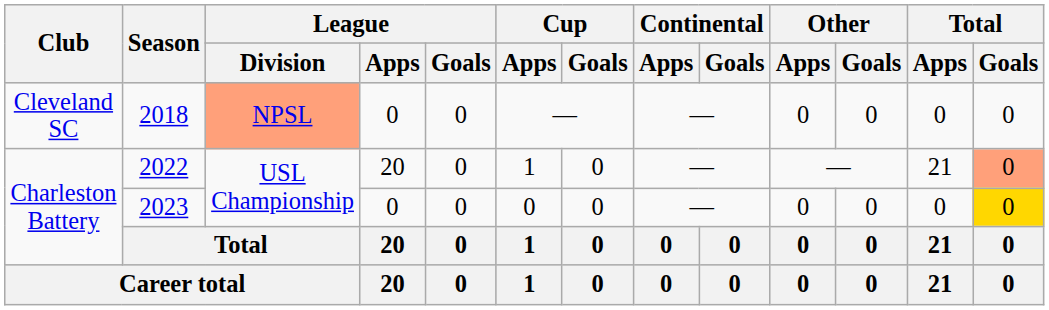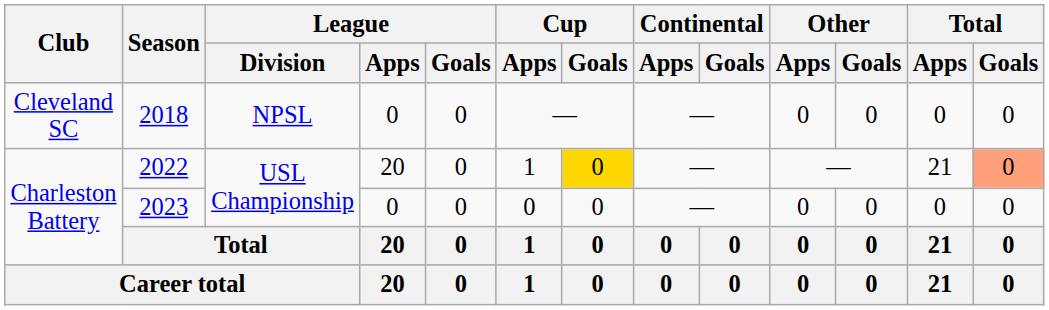(283, 115) lightsalmon background -> (283, 115) no background
(598, 167) no background -> (598, 167) gold background
(1008, 206) gold background -> (1008, 206) no background
